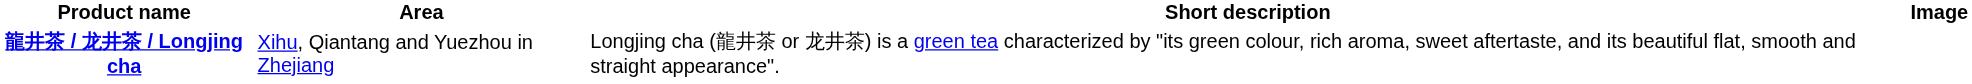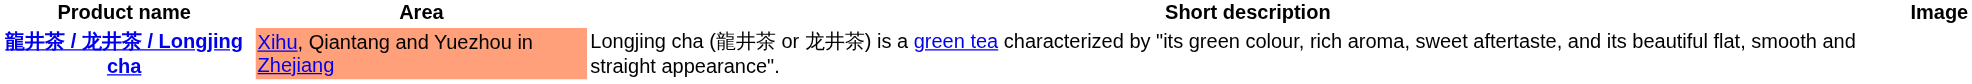(395, 53) no background -> (395, 53) lightsalmon background
